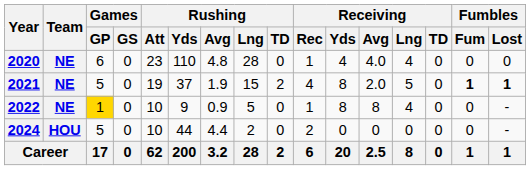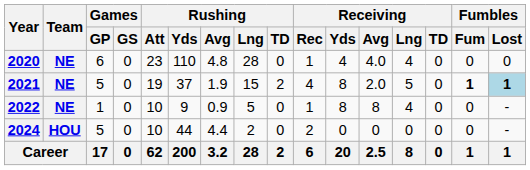(507, 84) no background -> (507, 84) lightblue background
(100, 107) gold background -> (100, 107) no background
